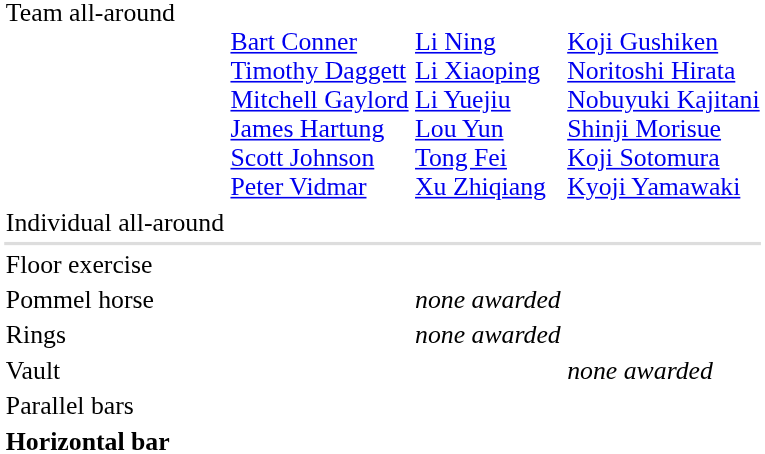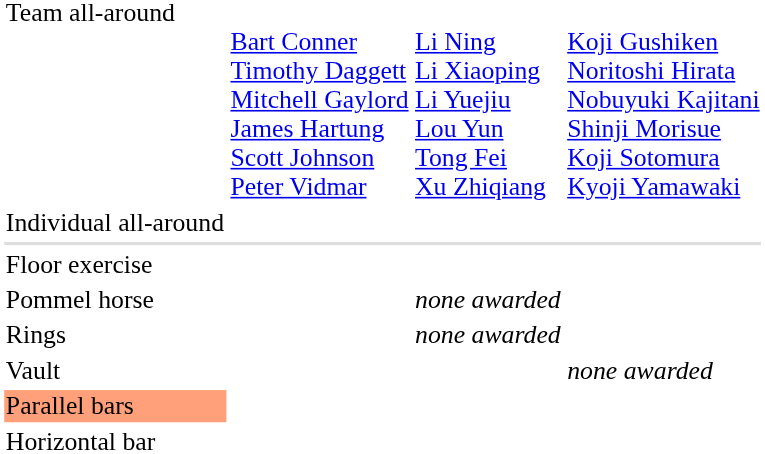(70, 405) no background -> (70, 405) lightsalmon background
(88, 441) bold -> (81, 441) normal
